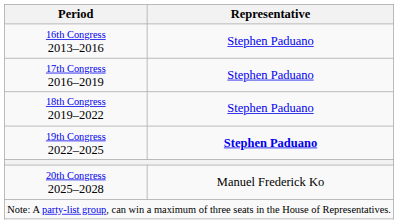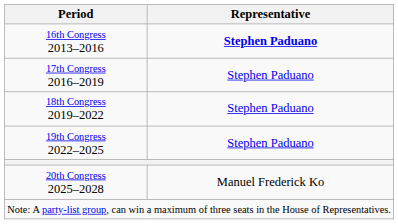(271, 41) normal -> (271, 41) bold
(271, 142) bold -> (271, 142) normal
